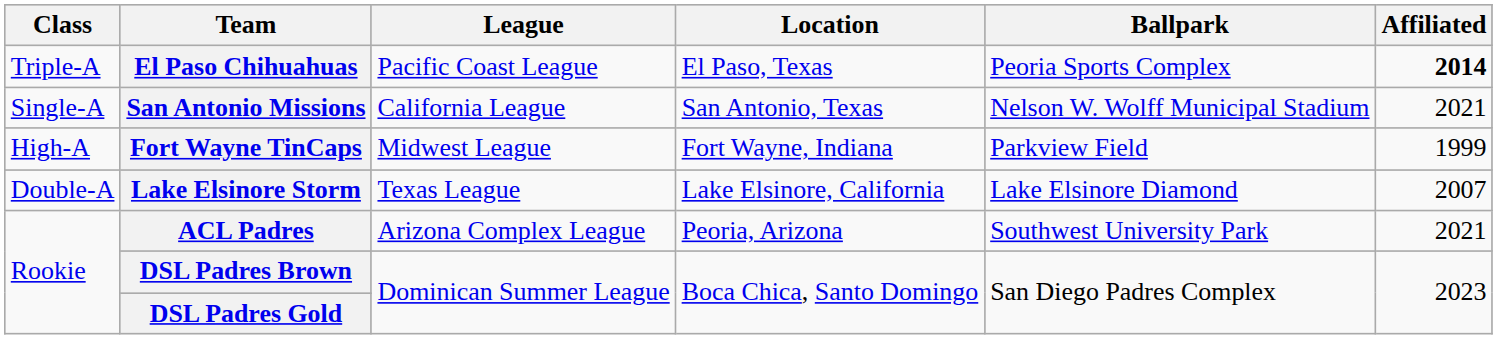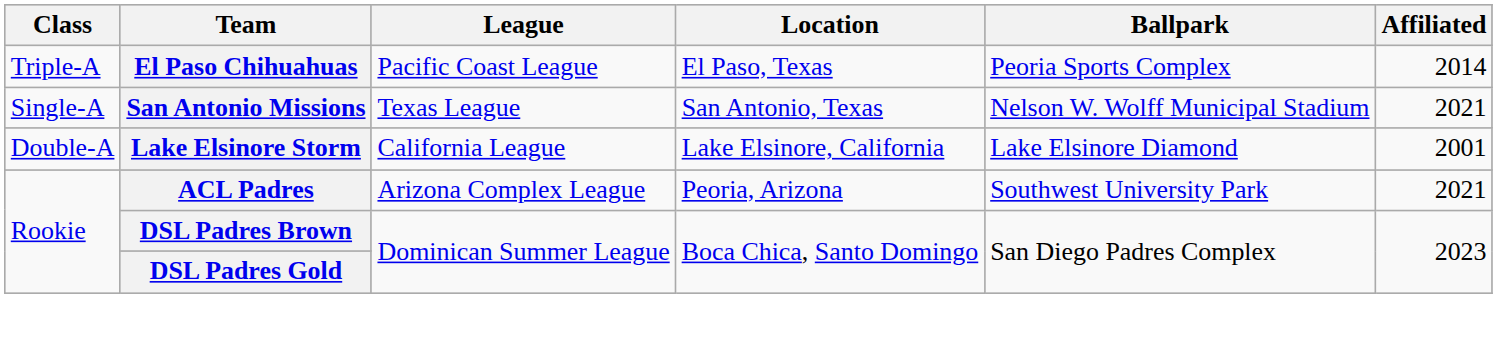(1461, 66) bold -> (1461, 66) normal
(471, 107) California League -> (449, 107) Texas League
- row: (246, 148)
(449, 189) Texas League -> (471, 148) California League
(1461, 189) 2007 -> (1461, 148) 2001
